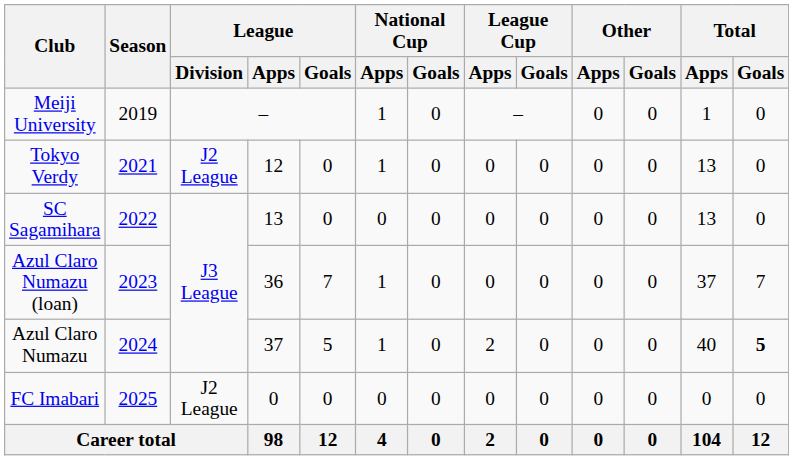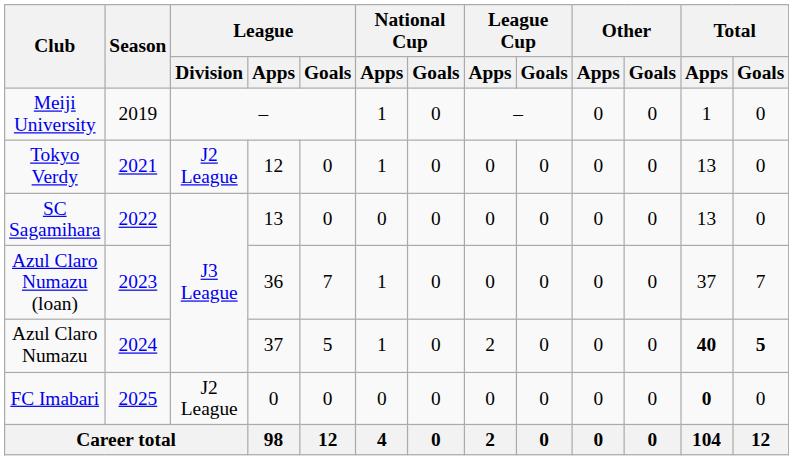(706, 345) normal -> (706, 345) bold
(706, 398) normal -> (706, 398) bold
